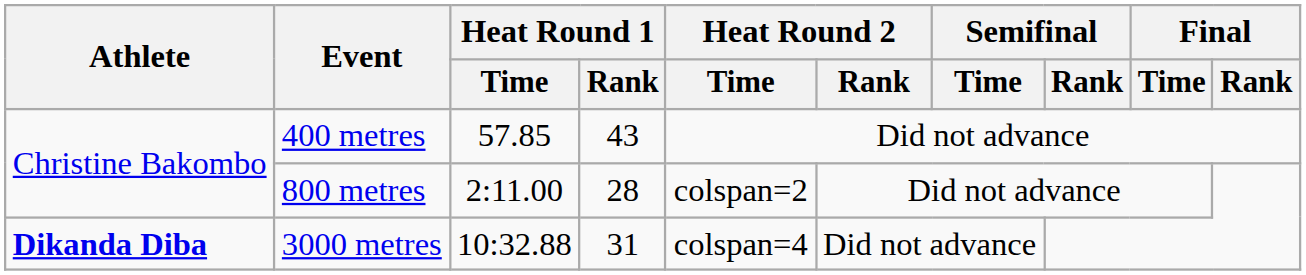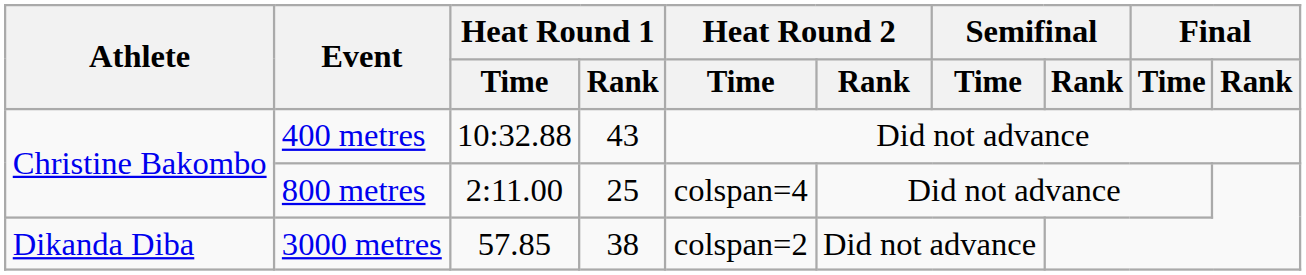(514, 136) 57.85 -> (514, 136) 10:32.88
(623, 189) 28 -> (623, 189) 25
(741, 189) colspan=2 -> (741, 189) colspan=4
(110, 243) bold -> (104, 243) normal
(514, 243) 10:32.88 -> (514, 243) 57.85
(623, 243) 31 -> (623, 243) 38
(741, 243) colspan=4 -> (741, 243) colspan=2
